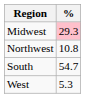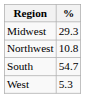(69, 31) pink background -> (69, 31) no background
